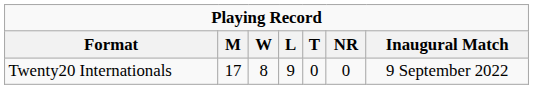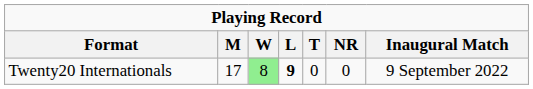(264, 71) no background -> (264, 71) lightgreen background
(291, 71) normal -> (291, 71) bold
